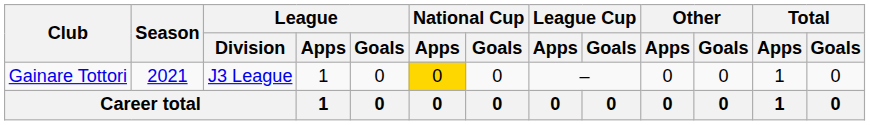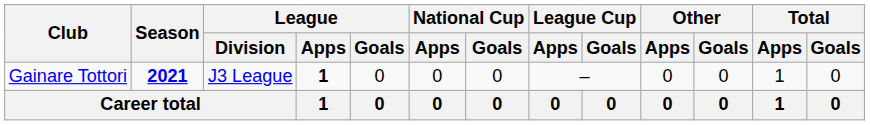(167, 76) normal -> (167, 76) bold
(323, 76) normal -> (323, 76) bold
(437, 76) gold background -> (437, 76) no background
